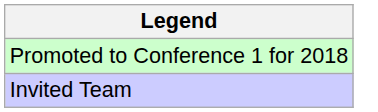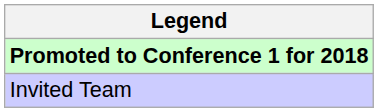(179, 55) normal -> (189, 55) bold
